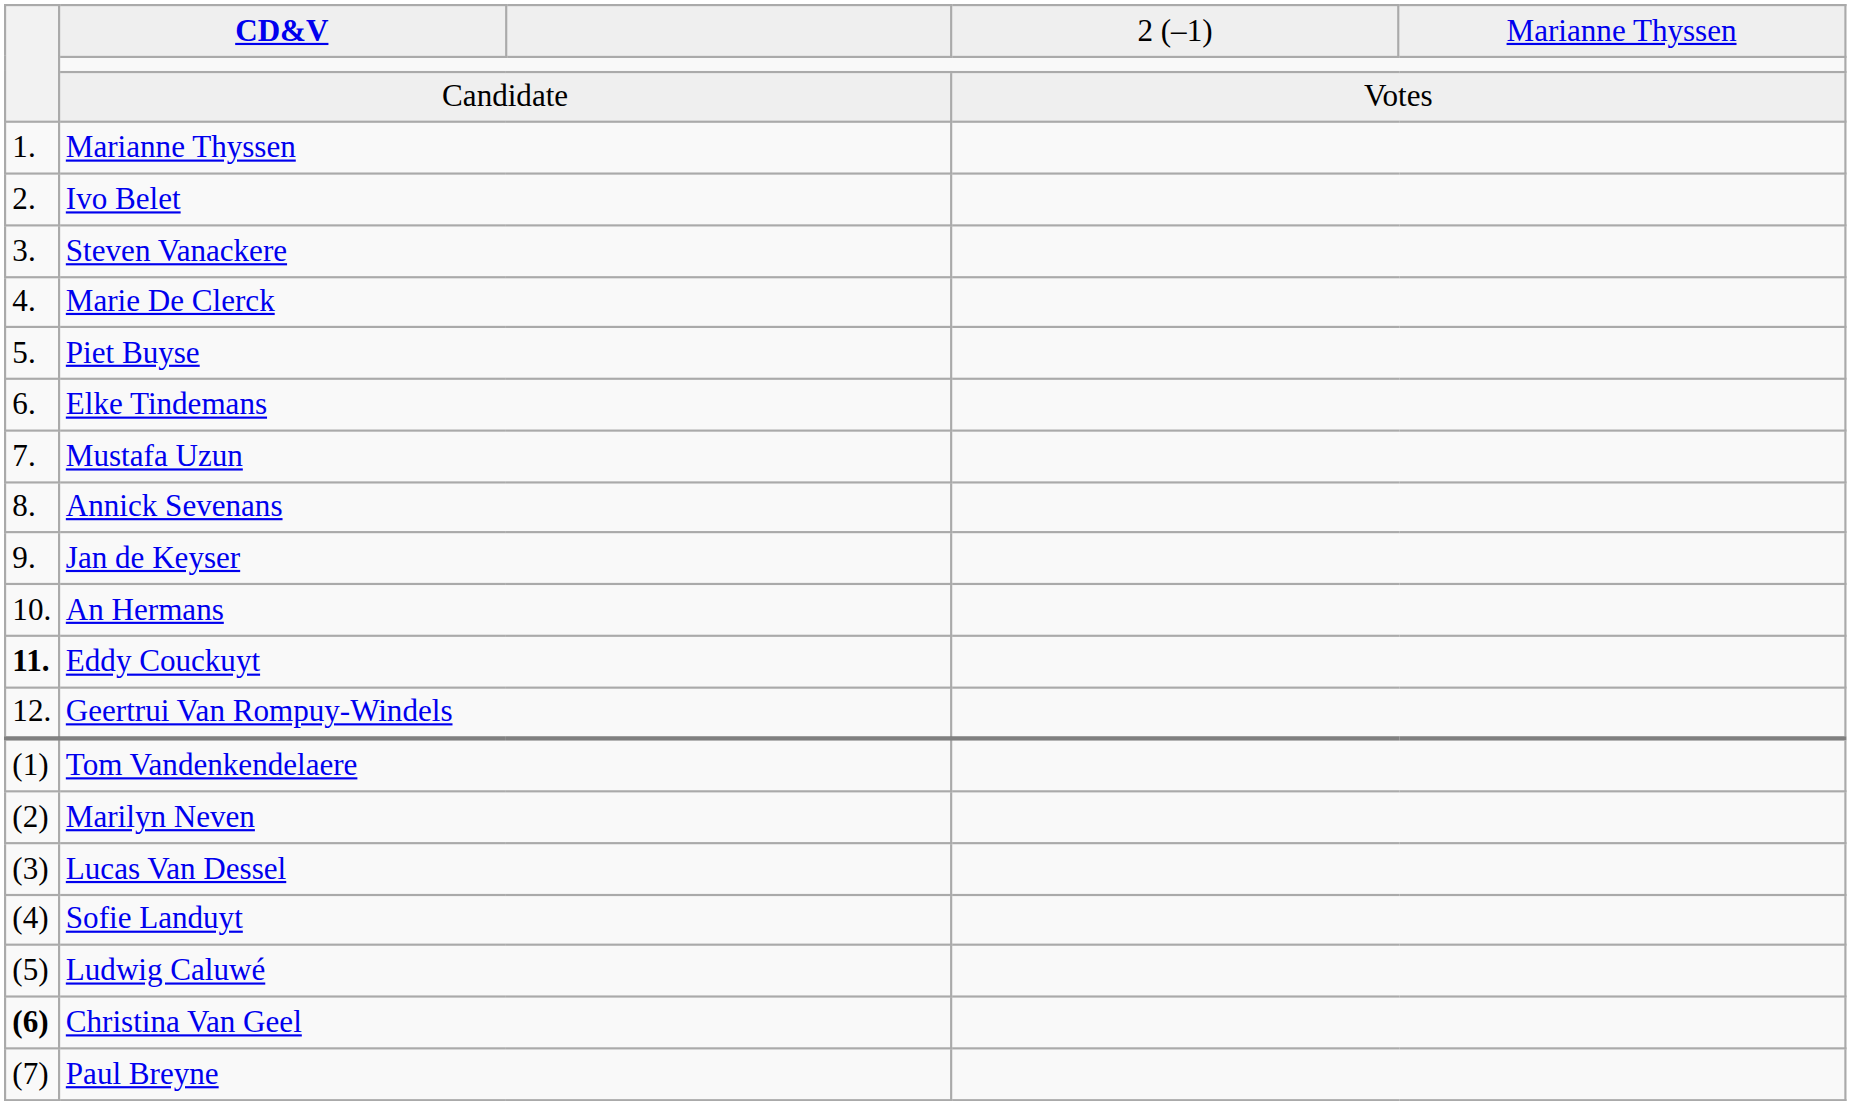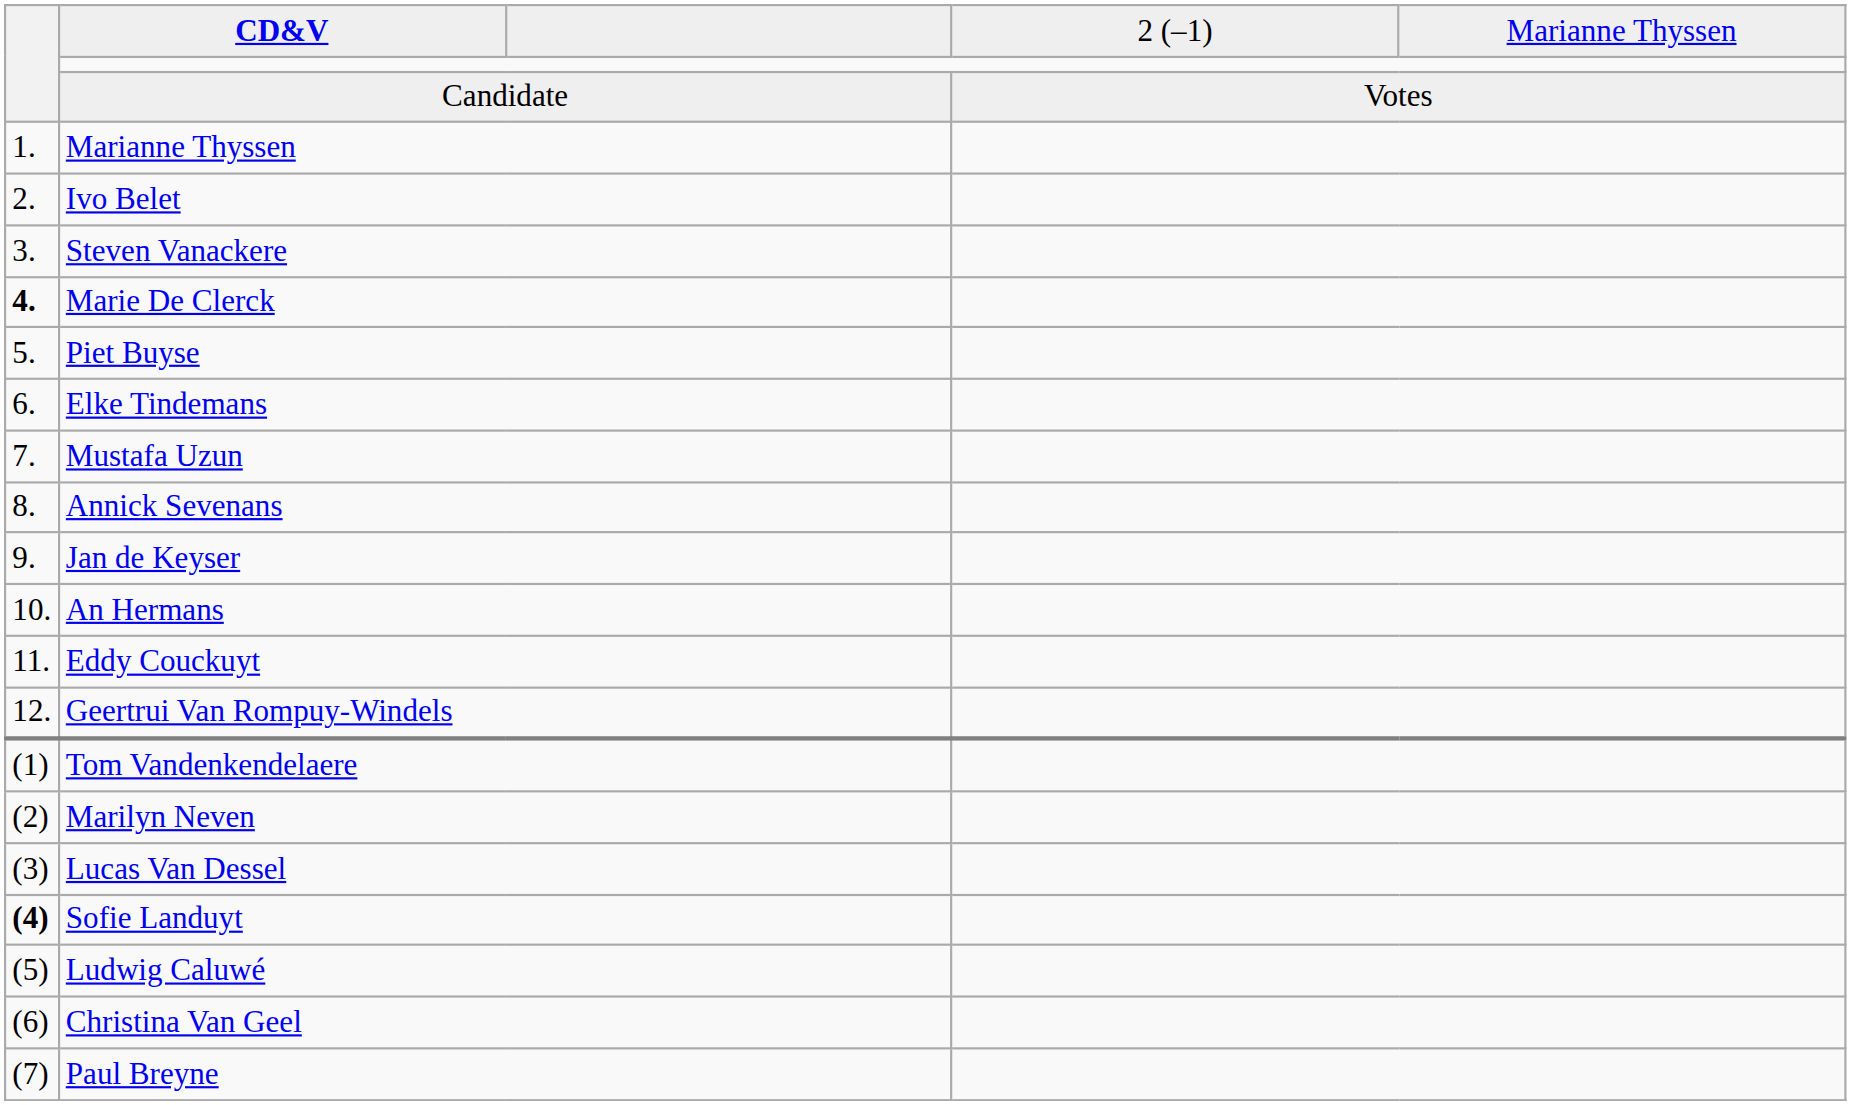(24, 301) normal -> (24, 301) bold
(31, 660) bold -> (31, 660) normal
(30, 919) normal -> (30, 919) bold
(30, 1021) bold -> (30, 1021) normal
